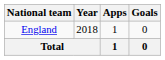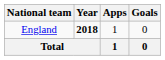(87, 30) normal -> (87, 30) bold
